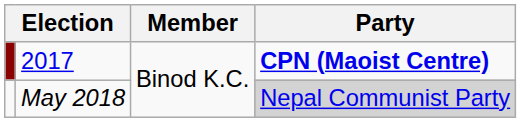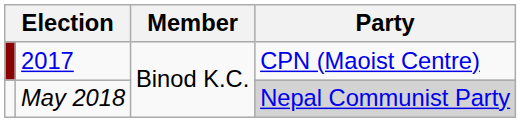(375, 60) bold -> (370, 60) normal
